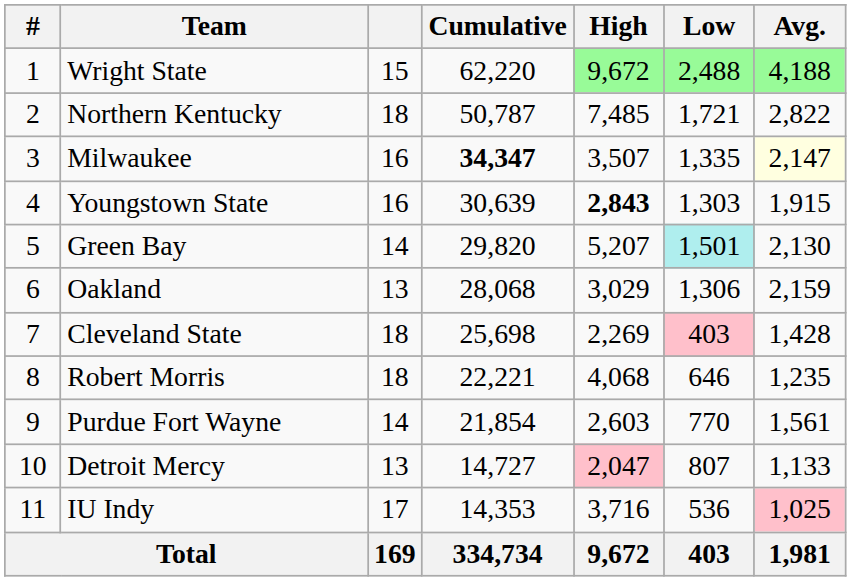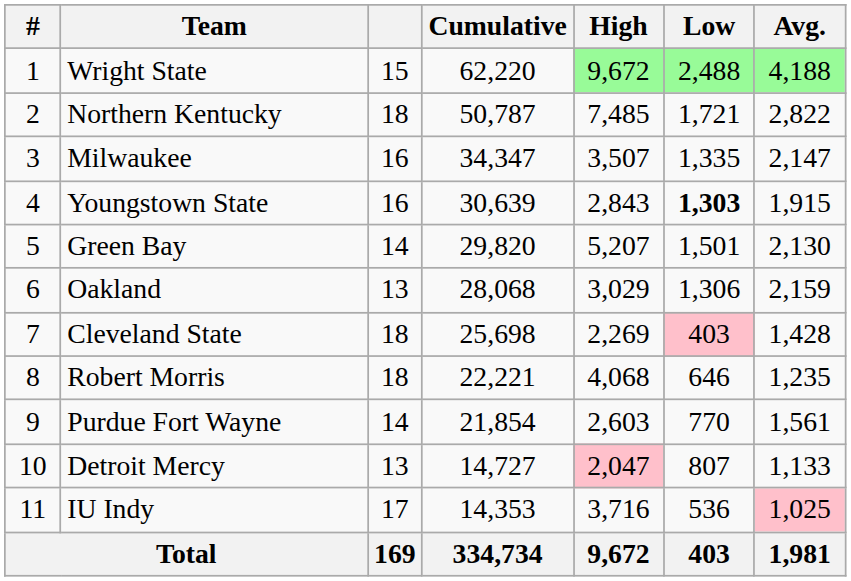(498, 158) bold -> (498, 158) normal
(800, 158) lightyellow background -> (800, 158) no background
(618, 202) bold -> (618, 202) normal
(709, 202) normal -> (709, 202) bold
(709, 245) paleturquoise background -> (709, 245) no background
